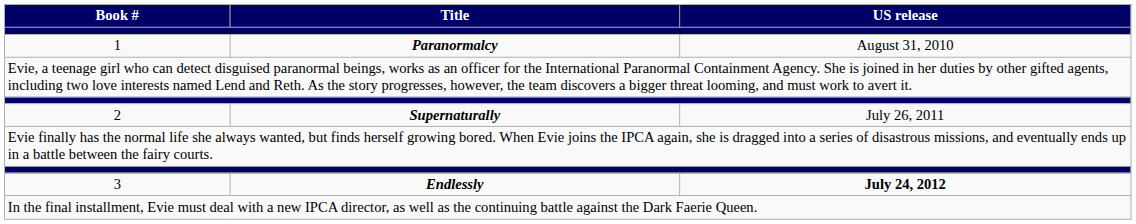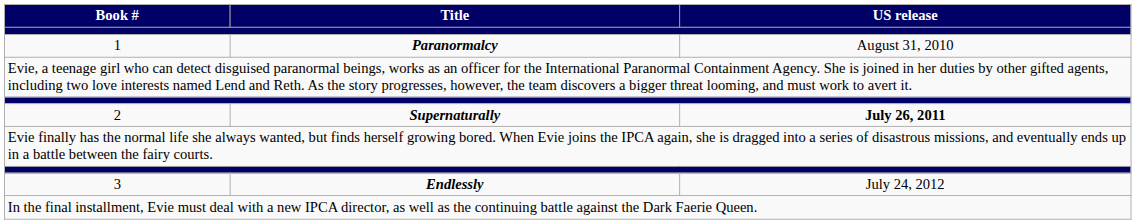(905, 115) normal -> (905, 115) bold
(905, 184) bold -> (905, 184) normal
